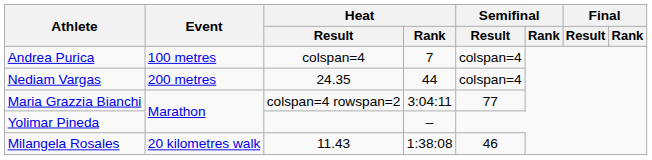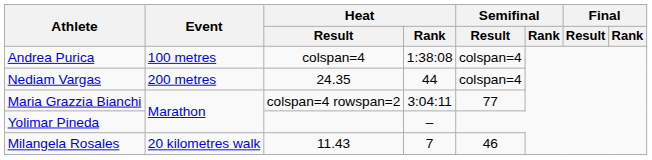(430, 58) 7 -> (430, 58) 1:38:08
(430, 144) 1:38:08 -> (430, 144) 7
